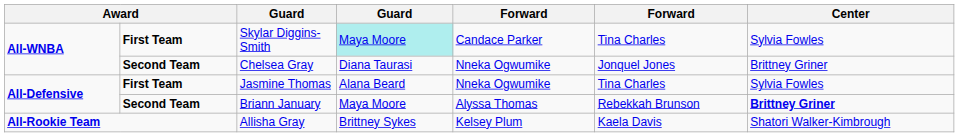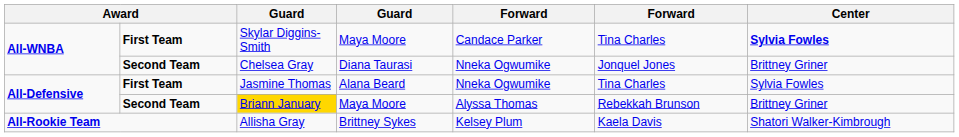(372, 39) paleturquoise background -> (372, 39) no background
(787, 39) normal -> (790, 39) bold
(280, 103) no background -> (280, 103) gold background
(793, 103) bold -> (789, 103) normal
